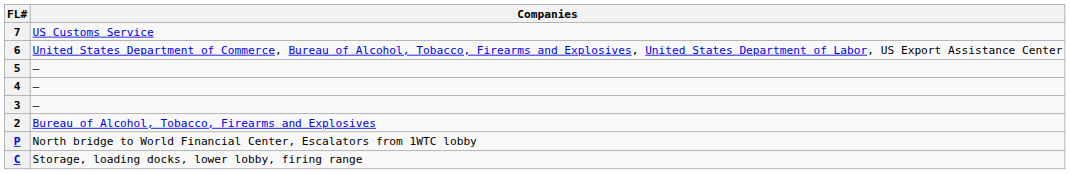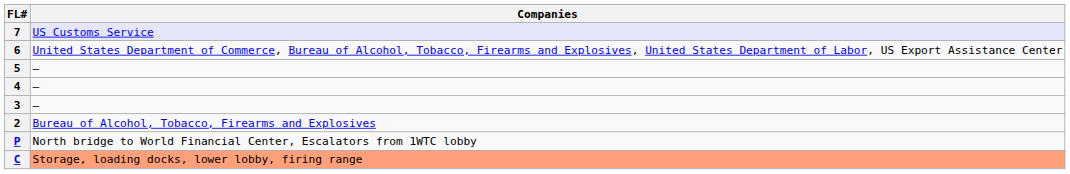(93, 32) no background -> (93, 32) lavender background
(198, 159) no background -> (198, 159) lightsalmon background
